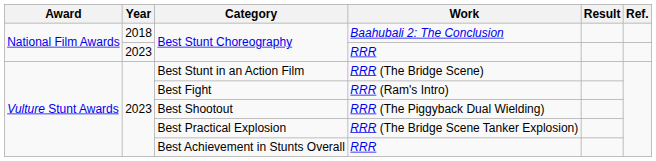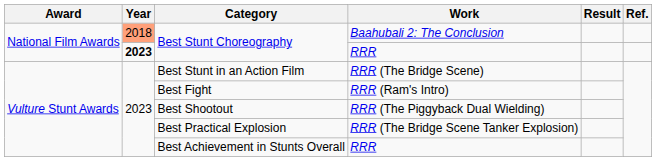(139, 33) no background -> (139, 33) lightsalmon background
(139, 52) normal -> (139, 52) bold
